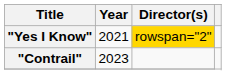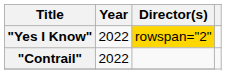(114, 36) 2021 -> (114, 36) 2022
(114, 58) 2023 -> (114, 58) 2022
